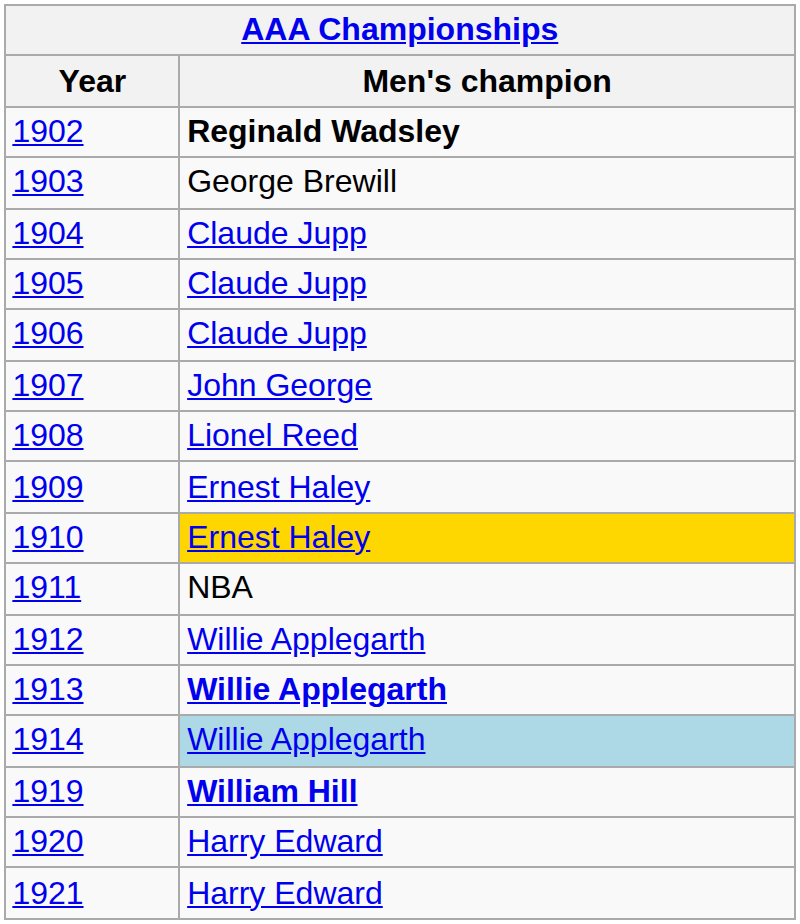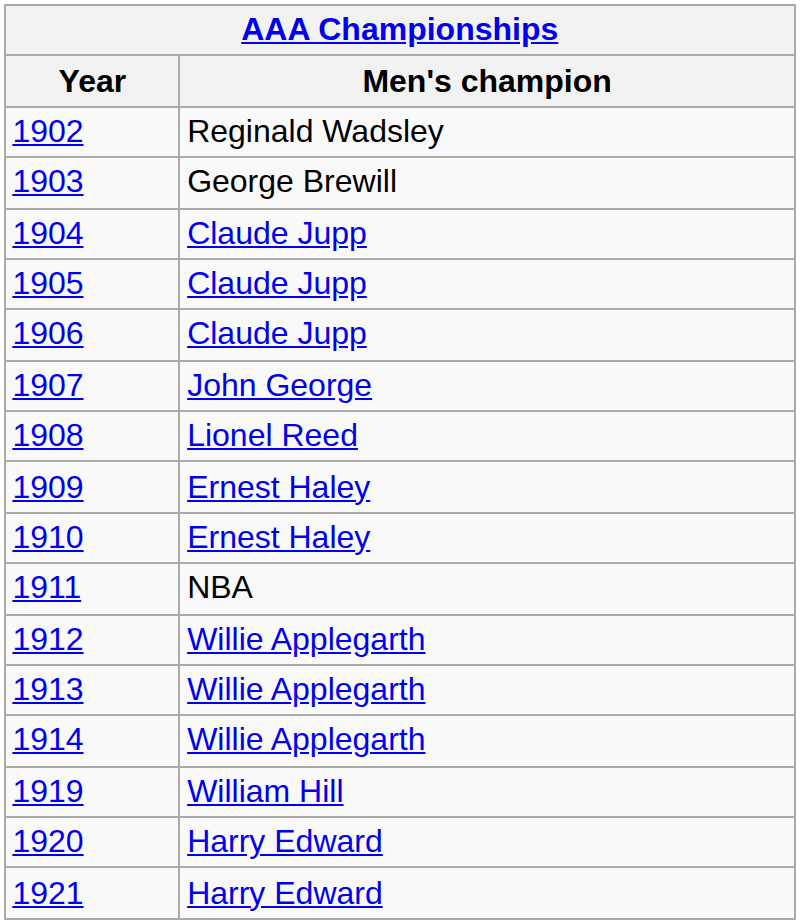(323, 131) bold -> (315, 131) normal
(279, 537) gold background -> (279, 537) no background
(317, 689) bold -> (306, 689) normal
(306, 740) lightblue background -> (306, 740) no background
(272, 791) bold -> (265, 791) normal
